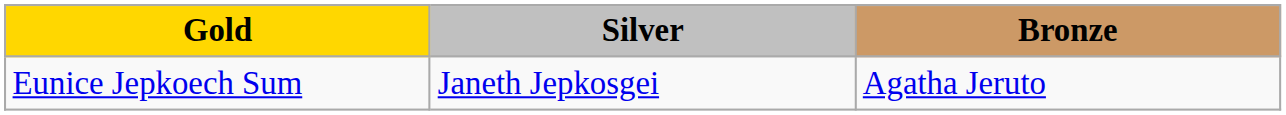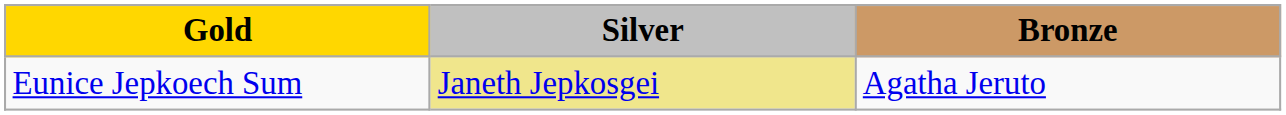(548, 82) no background -> (548, 82) khaki background
